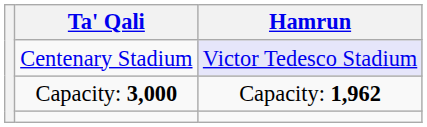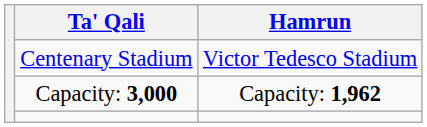(310, 57) lavender background -> (310, 57) no background
